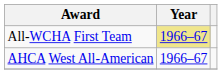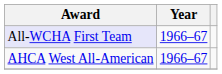(70, 36) no background -> (70, 36) lavender background
(184, 36) khaki background -> (184, 36) no background
